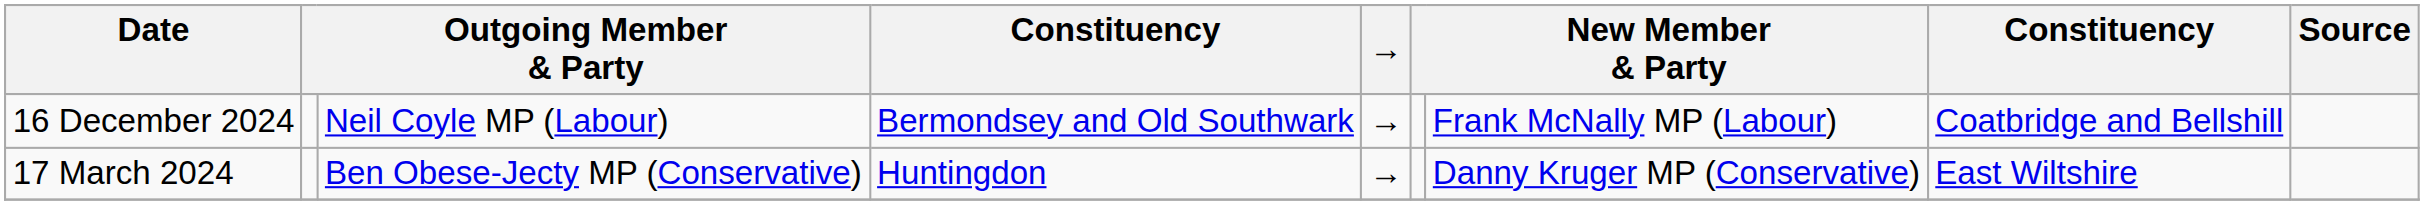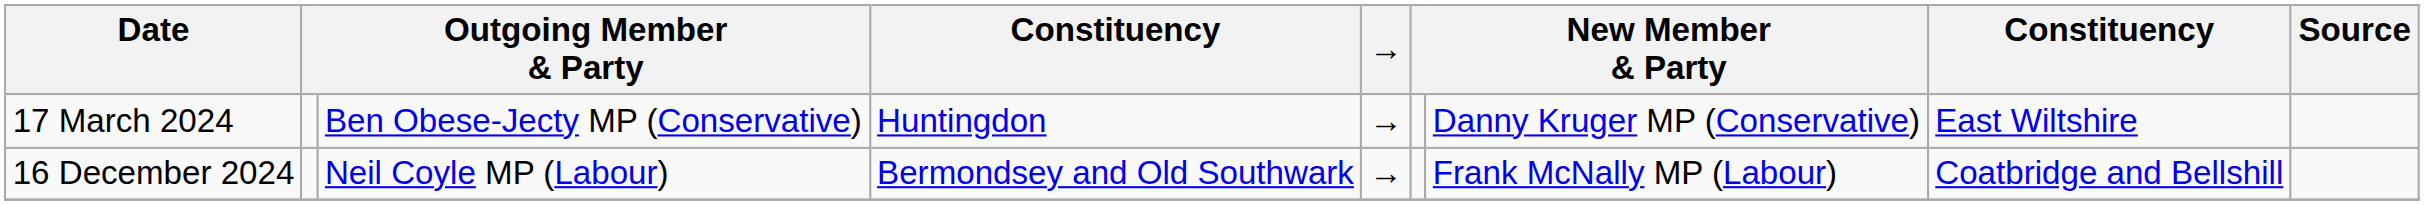rows swapped: (154, 120) <-> (123, 173)
